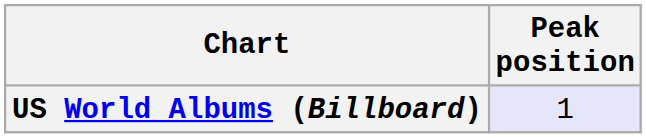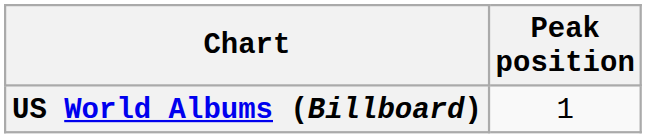(565, 109) lavender background -> (565, 109) no background
